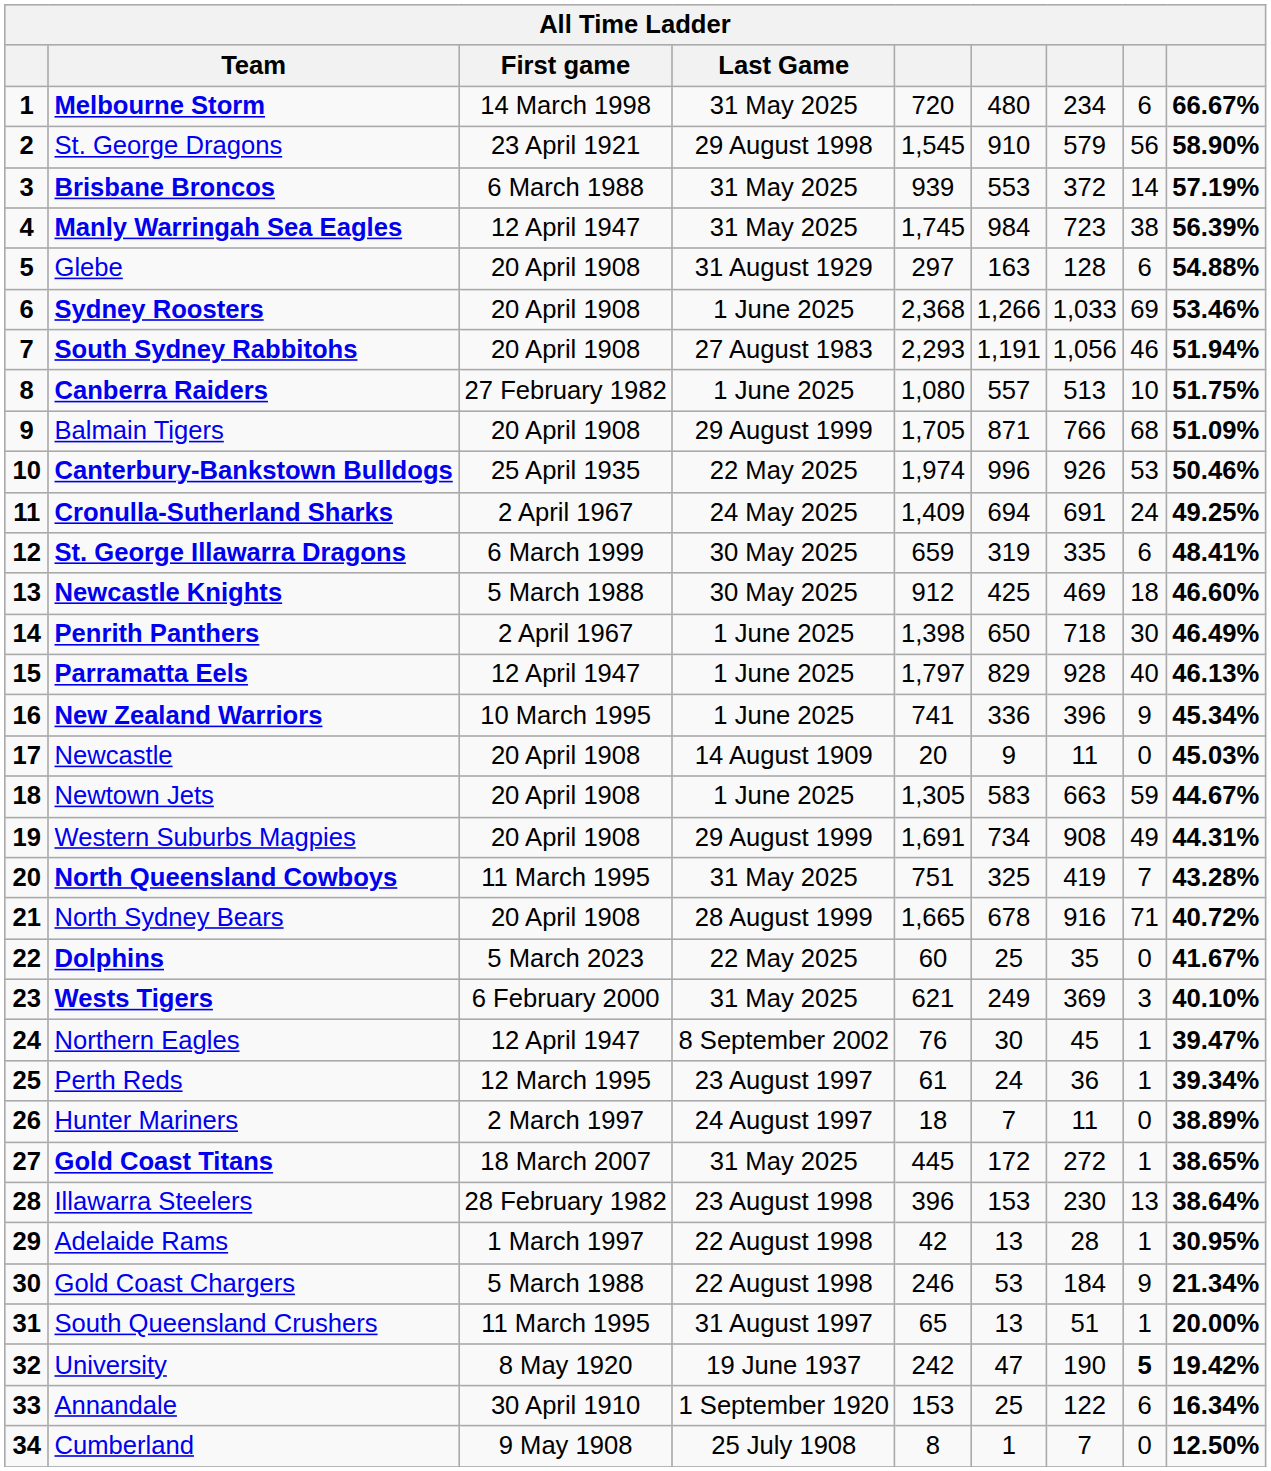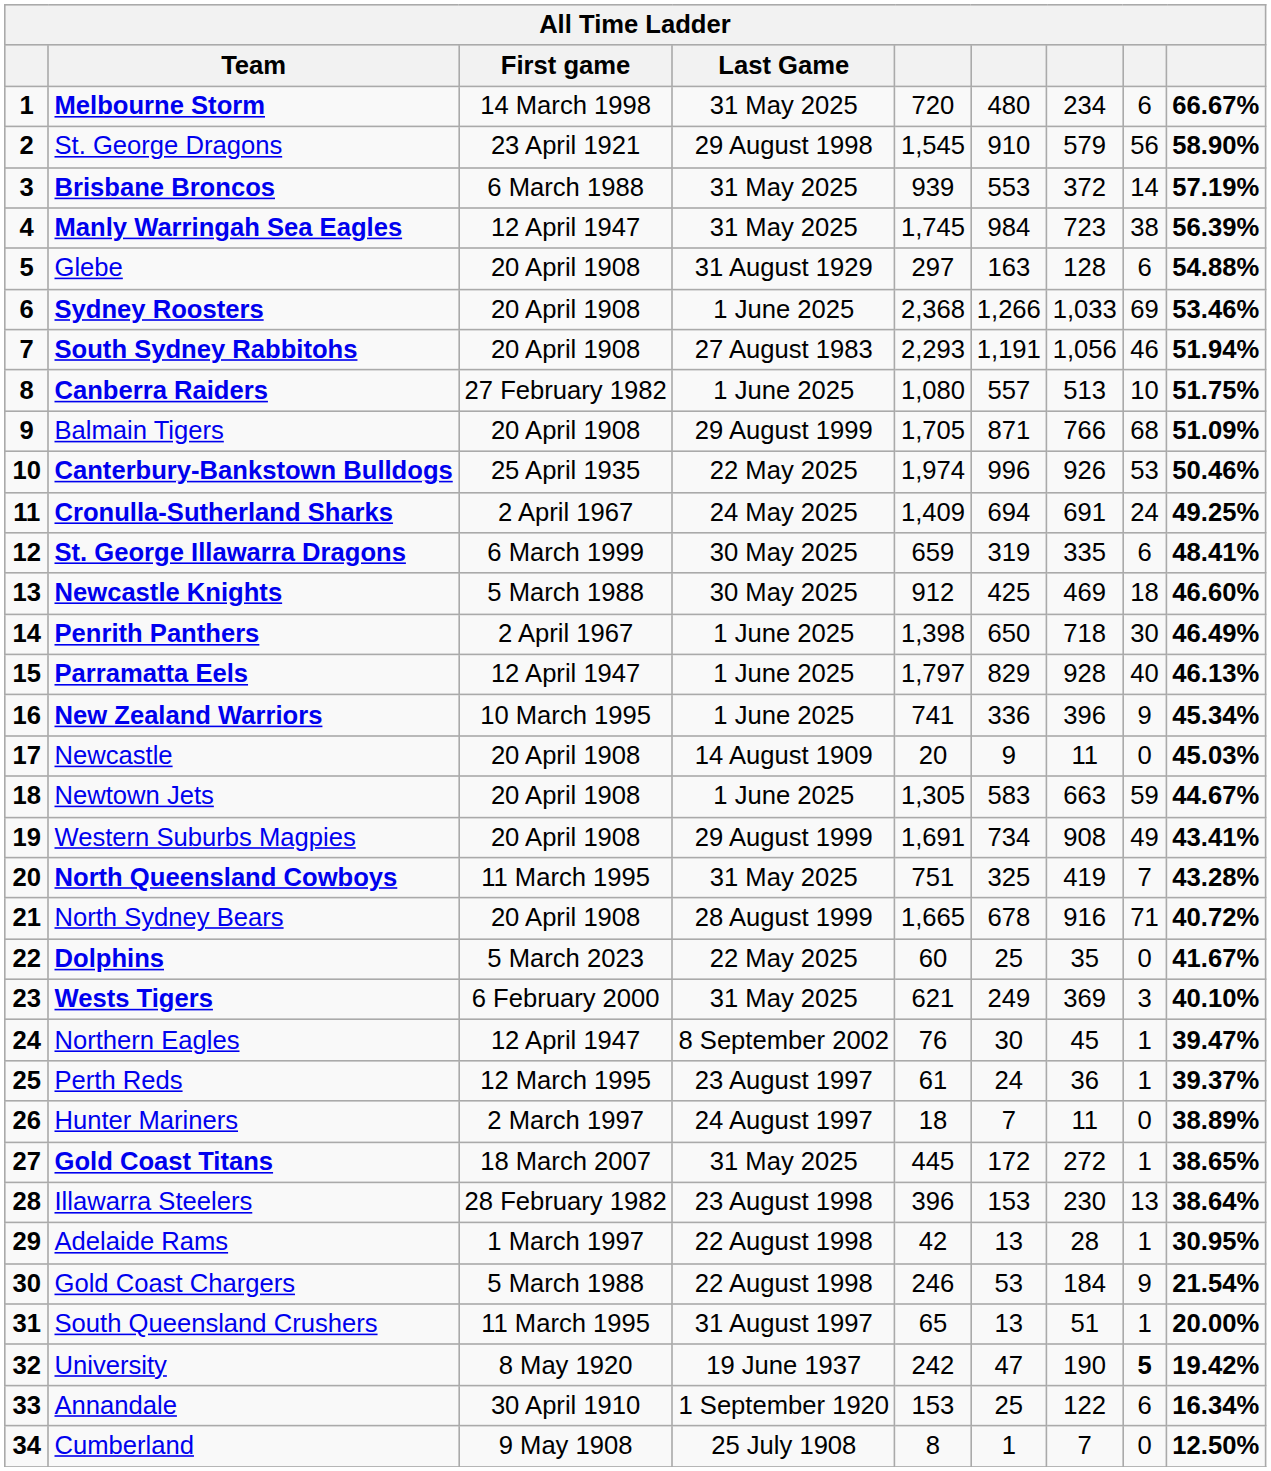(1216, 836) 44.31% -> (1216, 836) 43.41%
(1216, 1080) 39.34% -> (1216, 1080) 39.37%
(1216, 1283) 21.34% -> (1216, 1283) 21.54%
